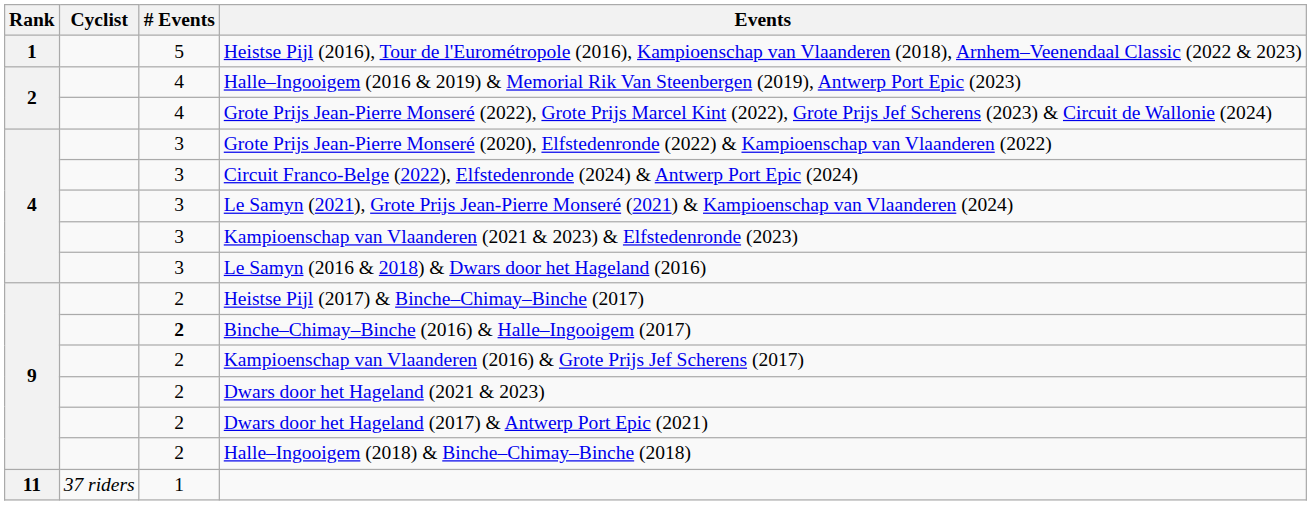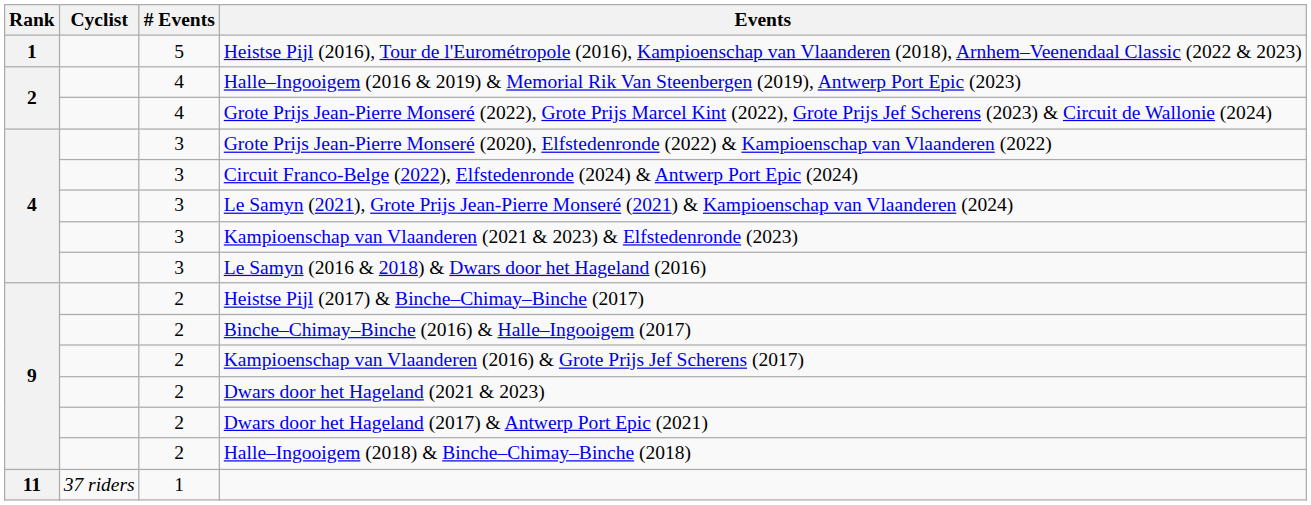(179, 329) bold -> (179, 329) normal
